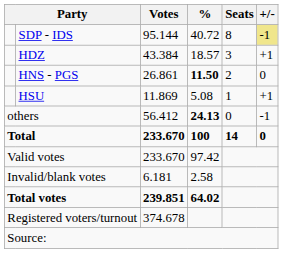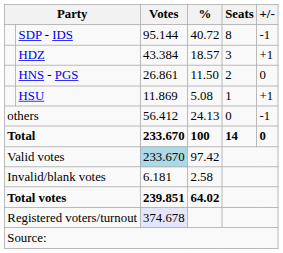(265, 34) khaki background -> (265, 34) no background
(205, 75) bold -> (205, 75) normal
(205, 116) bold -> (205, 116) normal
(164, 156) no background -> (164, 156) lightblue background
(164, 217) no background -> (164, 217) lavender background
